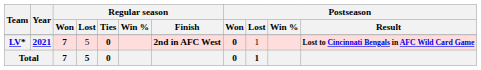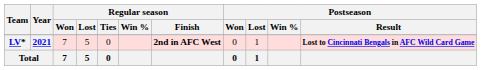(65, 42) bold -> (65, 42) normal
(108, 42) bold -> (108, 42) normal
(235, 42) bold -> (235, 42) normal
